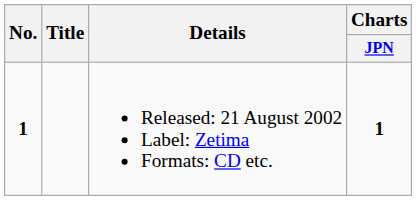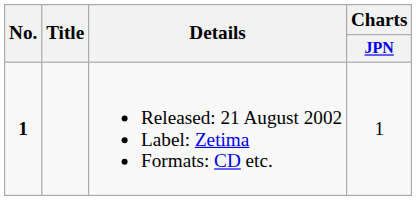(379, 128) bold -> (379, 128) normal
